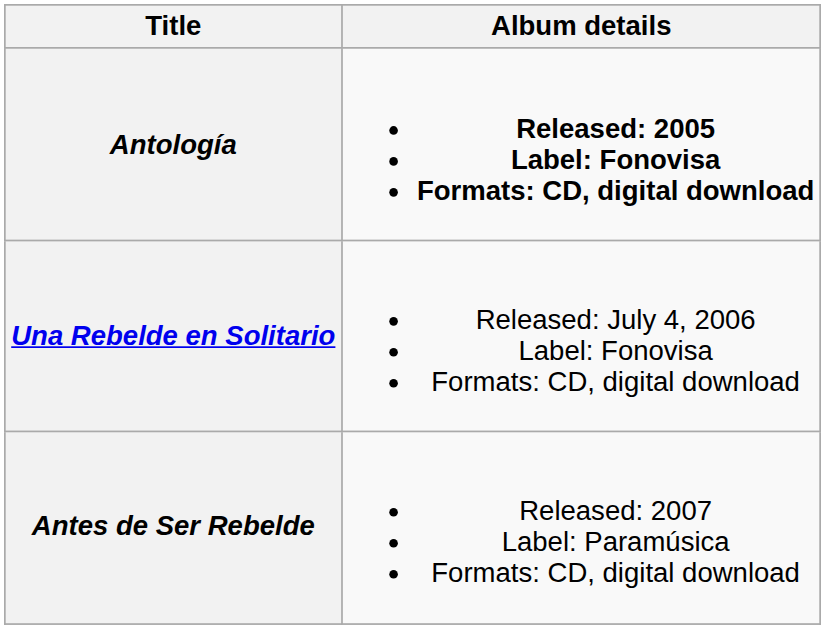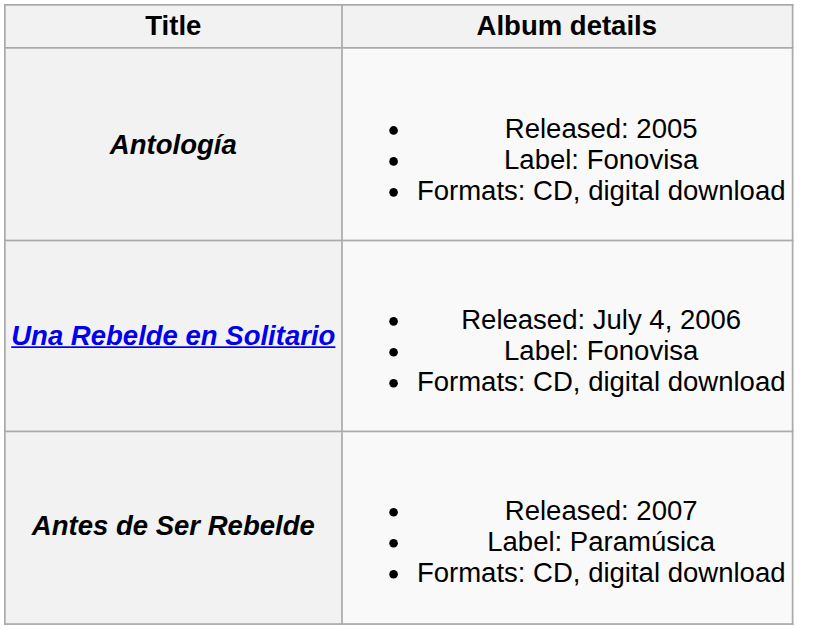(581, 160) bold -> (567, 160) normal
